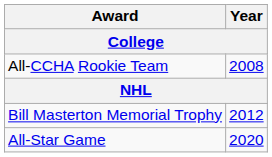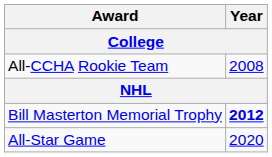(246, 115) normal -> (246, 115) bold
